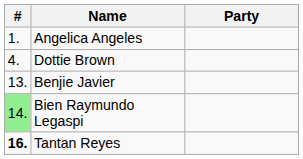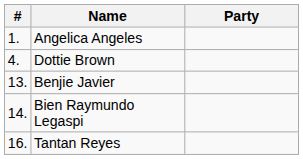(18, 113) lightgreen background -> (18, 113) no background
(18, 143) bold -> (18, 143) normal
